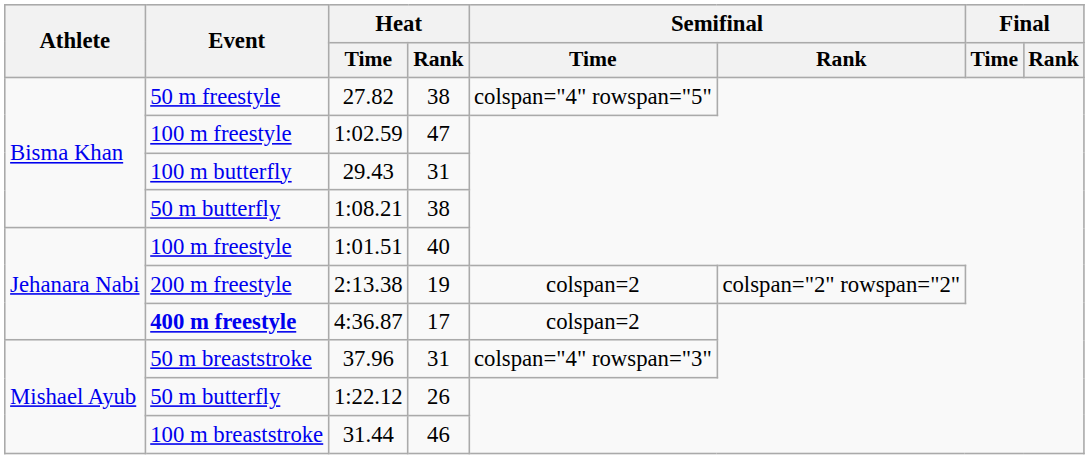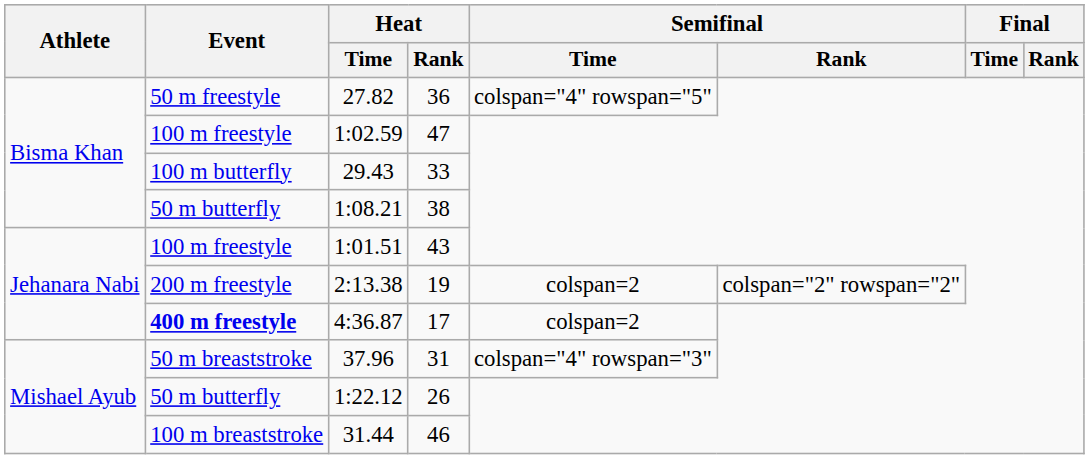(438, 96) 38 -> (438, 96) 36
(438, 171) 31 -> (438, 171) 33
(438, 246) 40 -> (438, 246) 43
